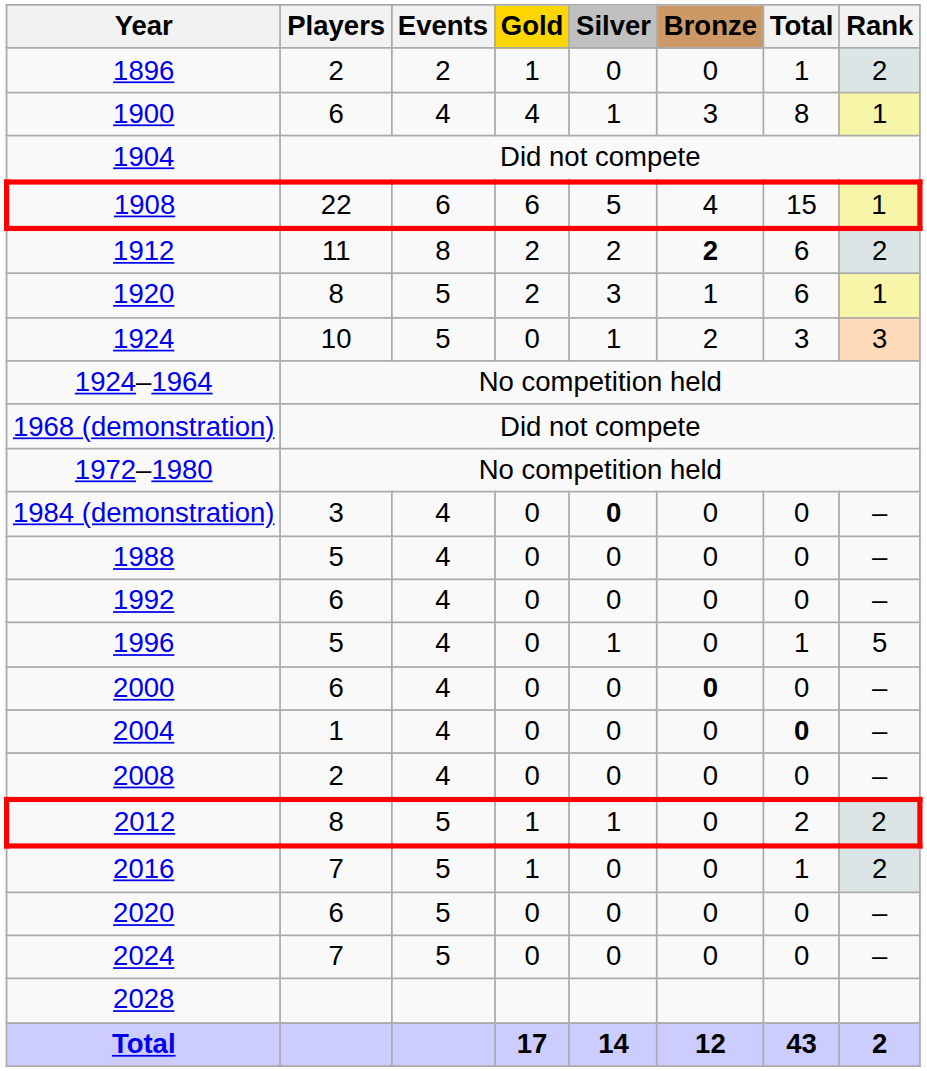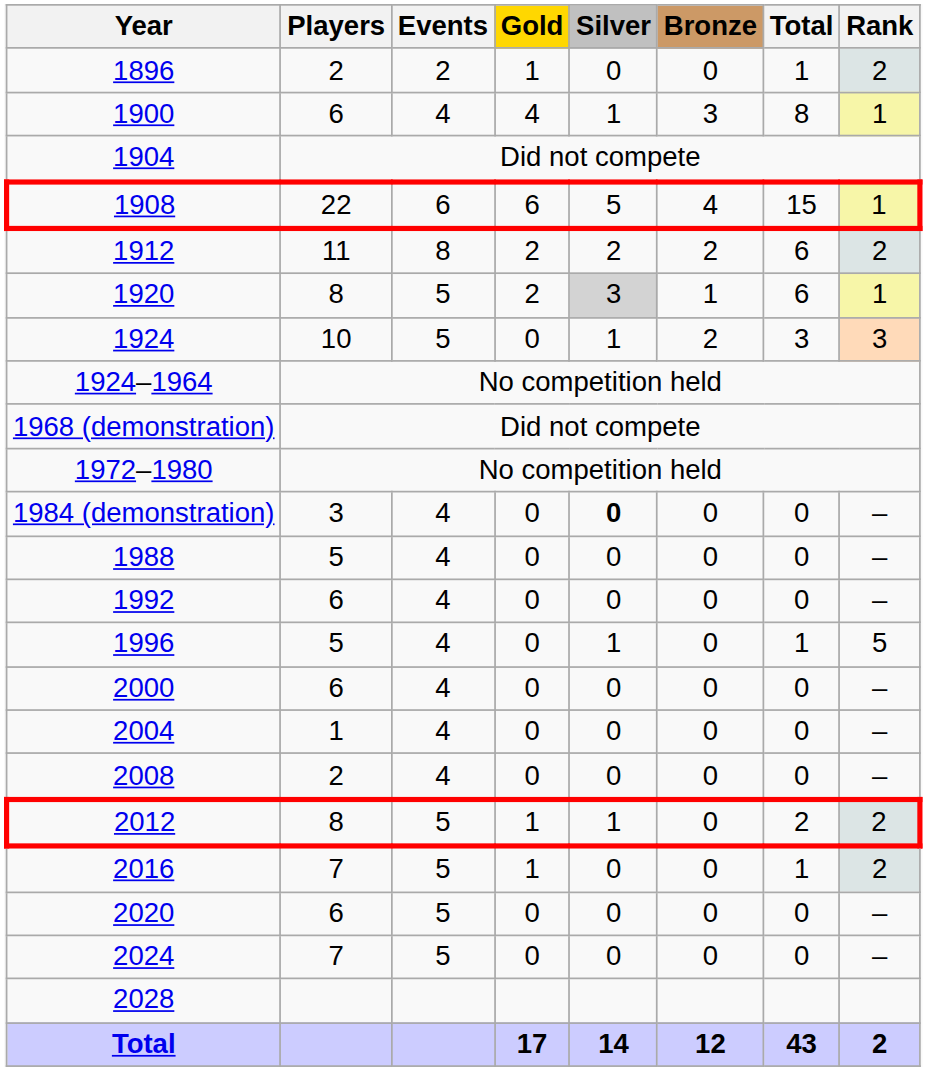(710, 251) bold -> (710, 251) normal
(614, 295) no background -> (614, 295) lightgrey background
(710, 687) bold -> (710, 687) normal
(802, 731) bold -> (802, 731) normal
